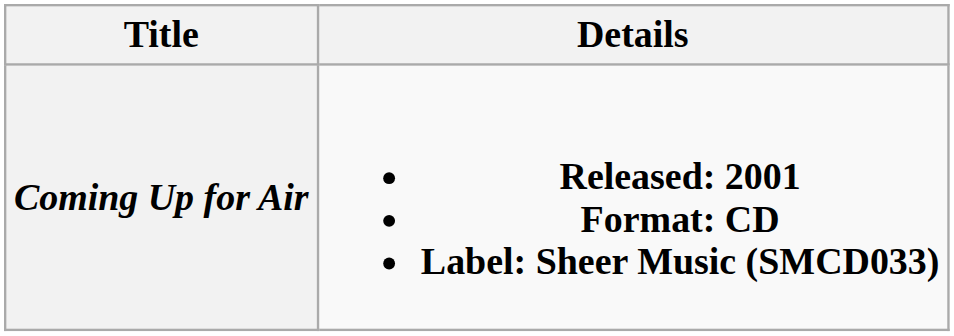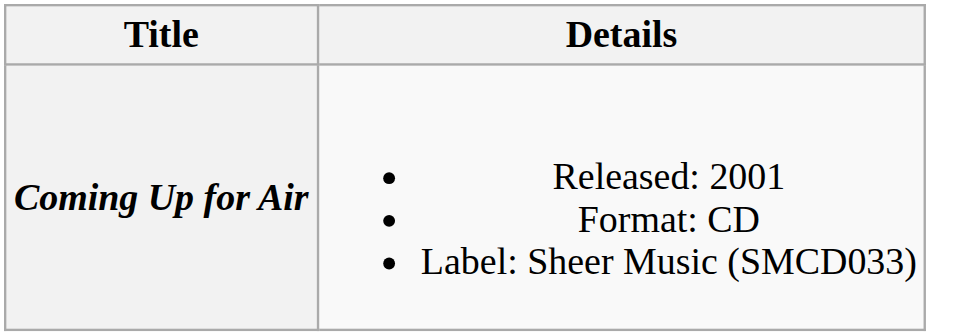(633, 219) bold -> (621, 219) normal
